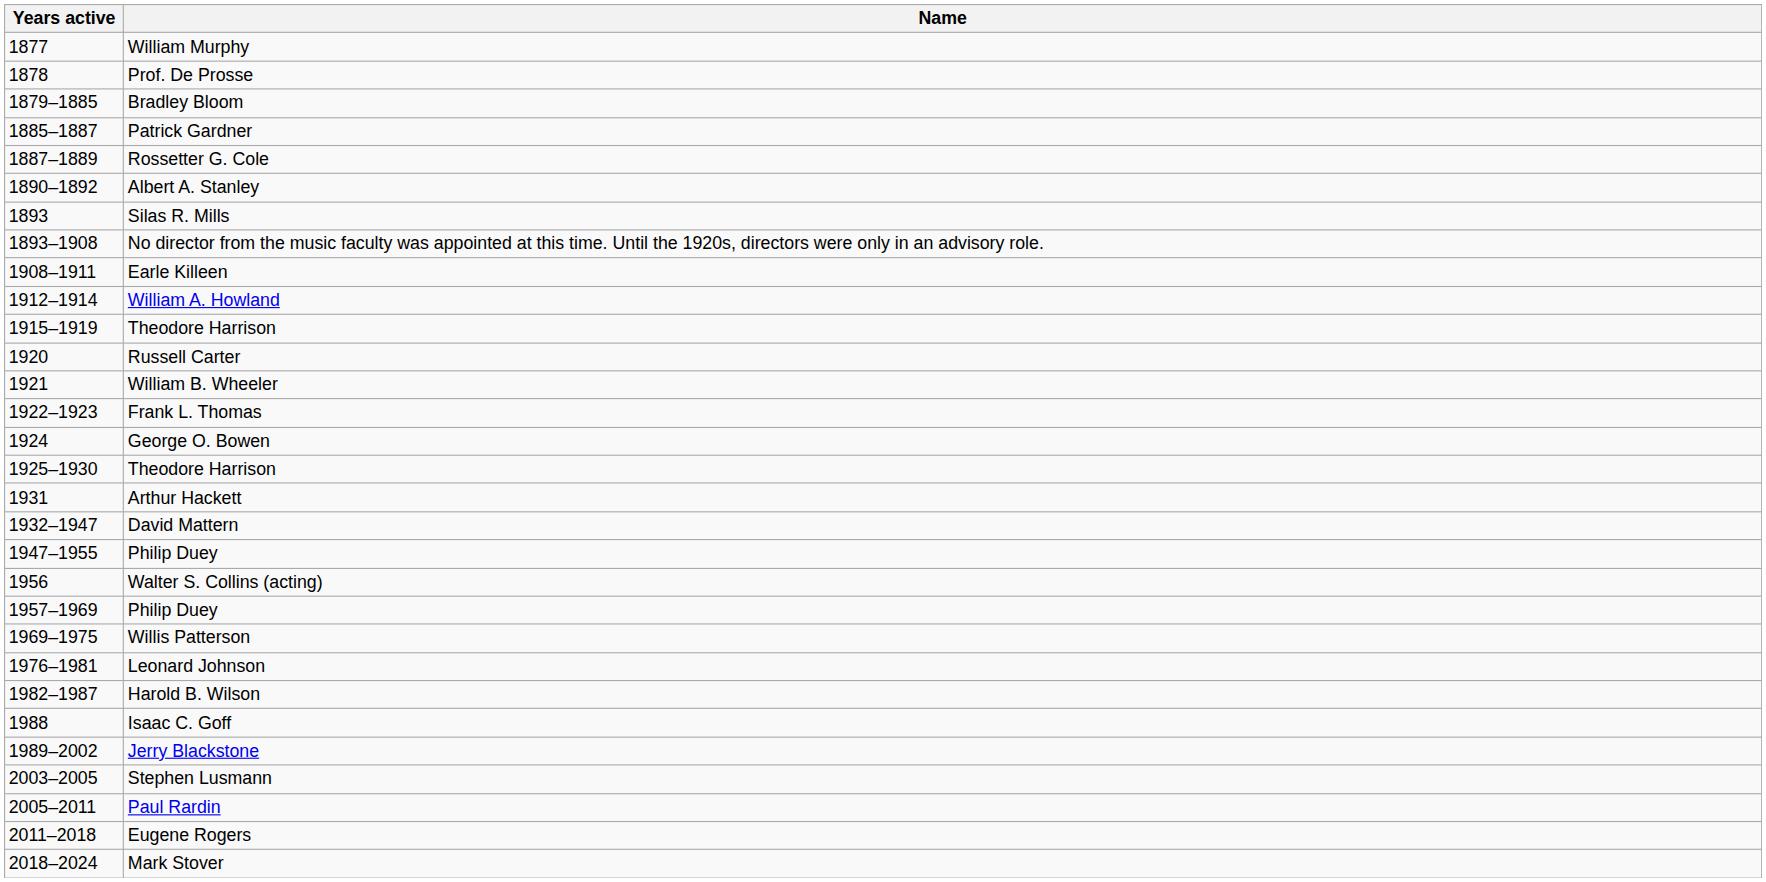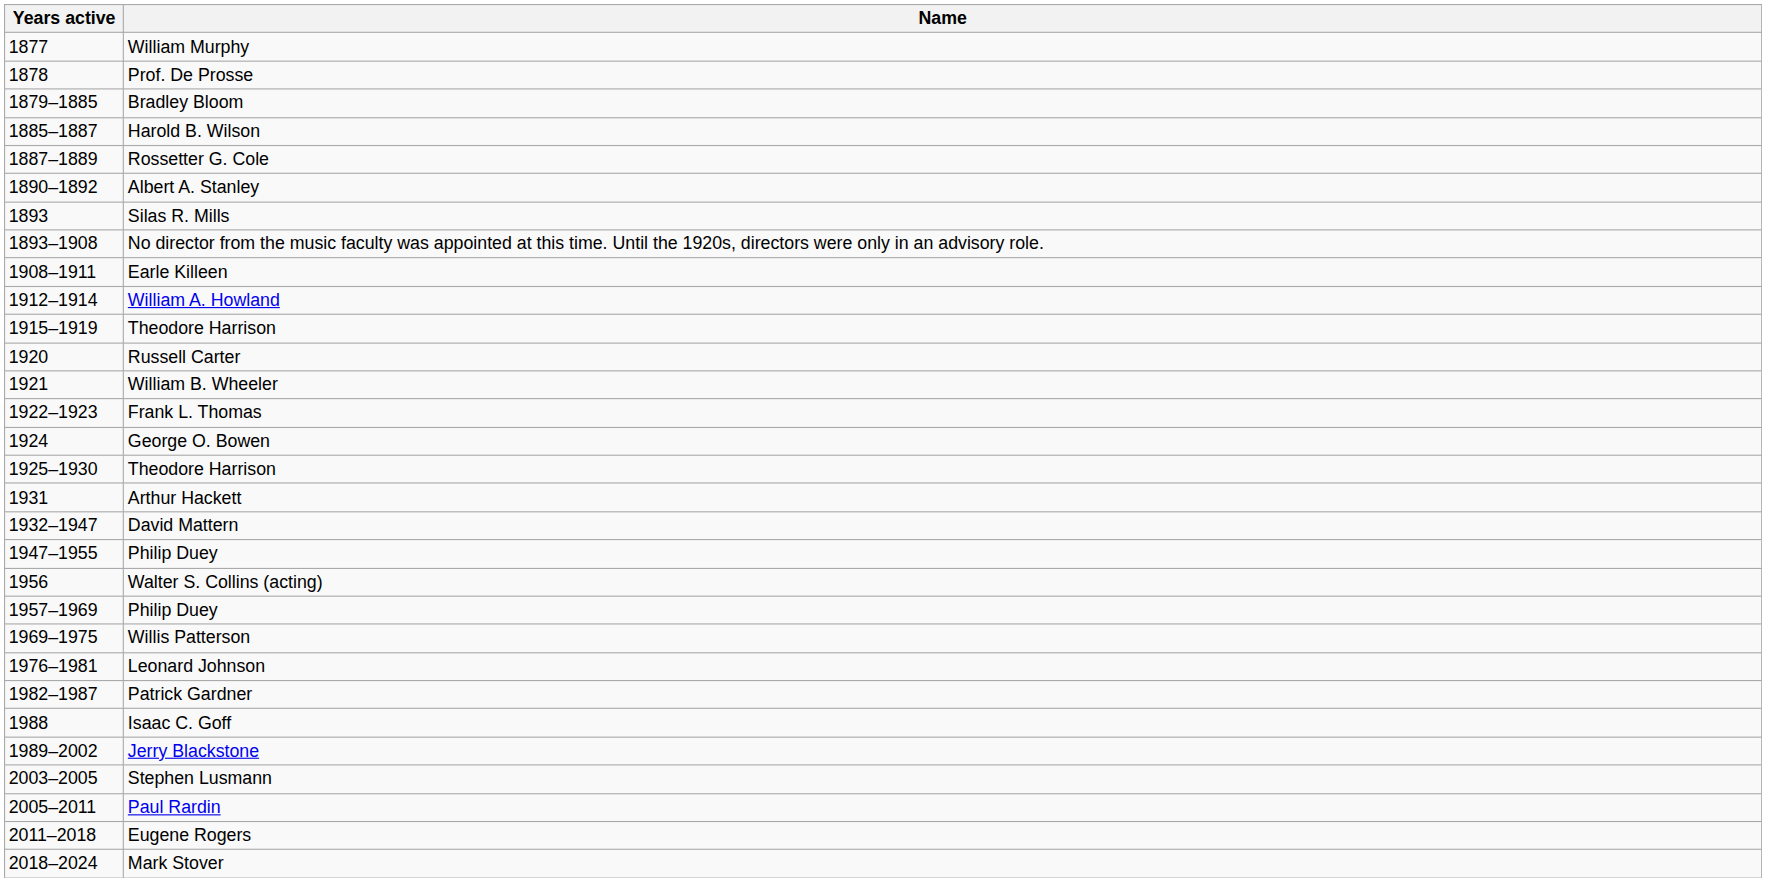(190, 131) Patrick Gardner -> (194, 131) Harold B. Wilson
(194, 694) Harold B. Wilson -> (190, 694) Patrick Gardner
